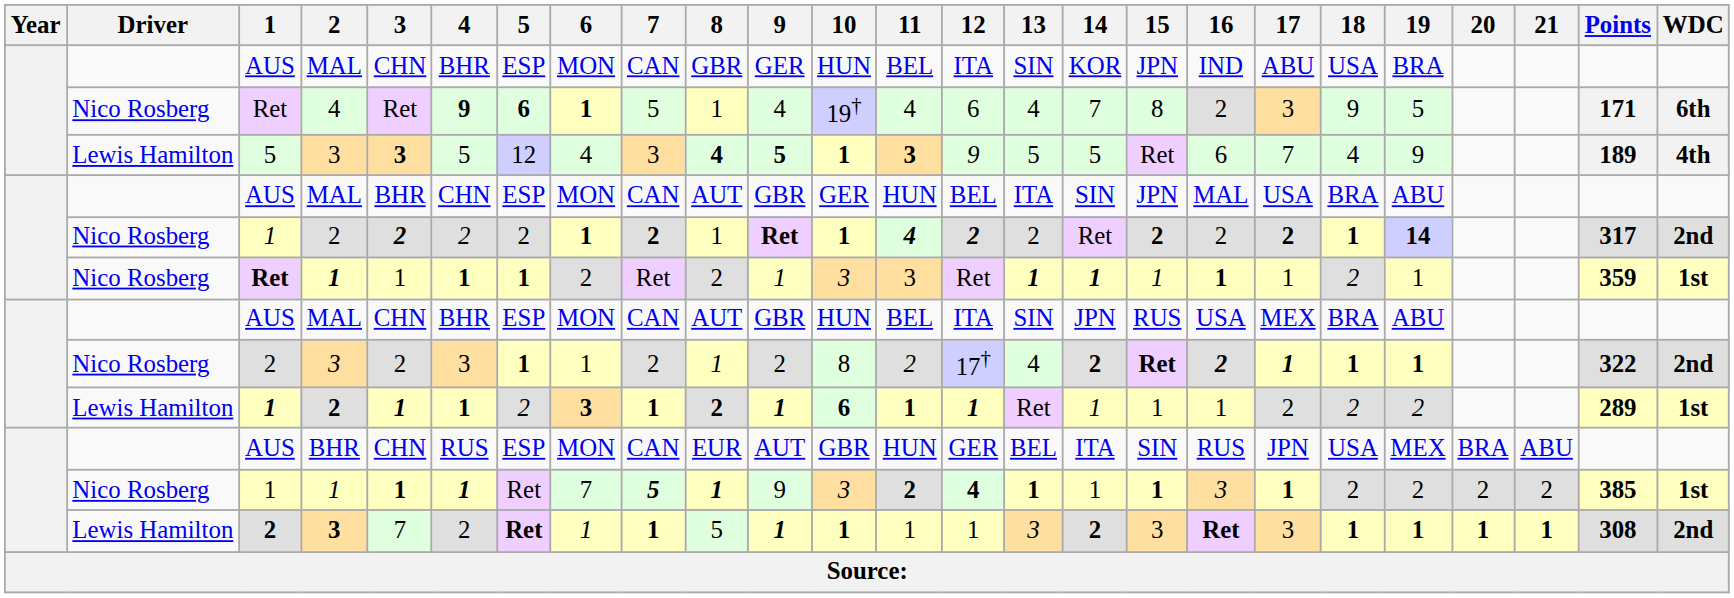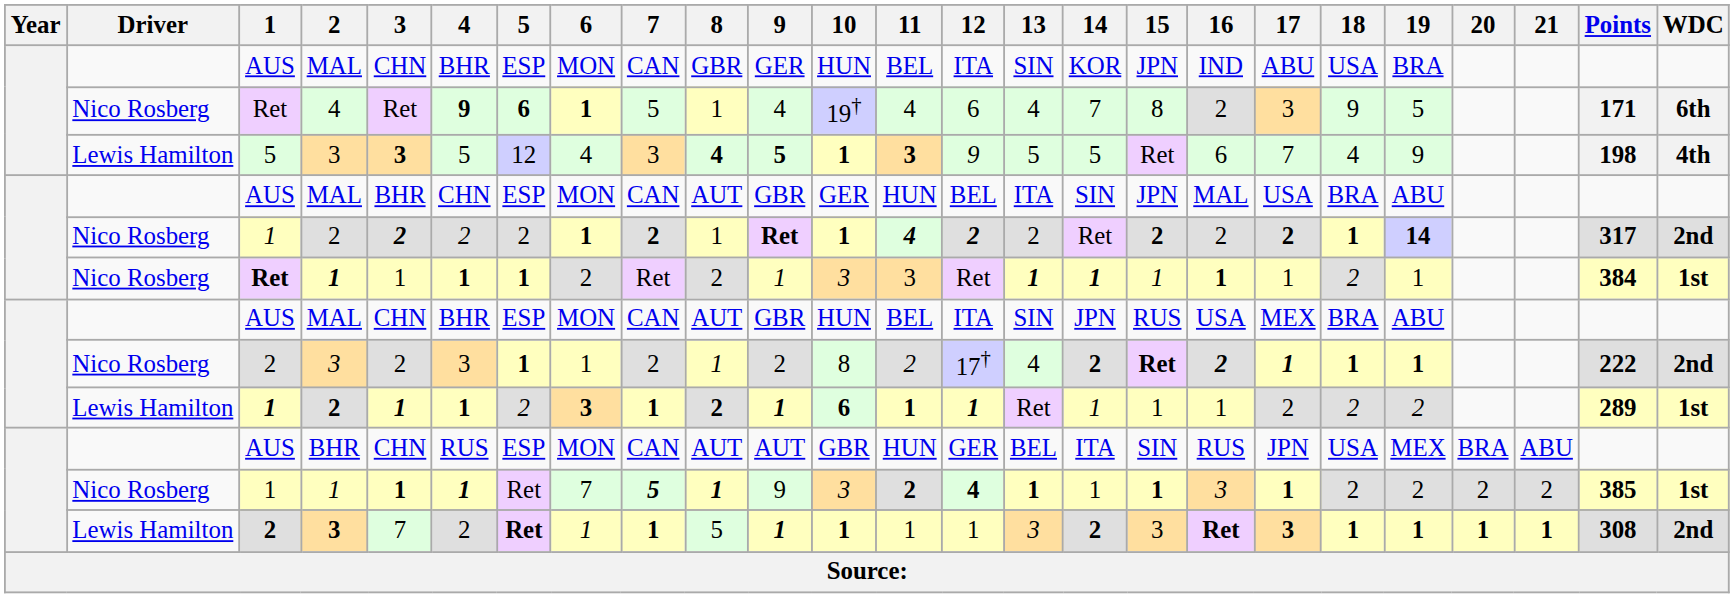(1618, 154) 189 -> (1618, 154) 198
(1618, 277) 359 -> (1618, 277) 384
(1618, 362) 322 -> (1618, 362) 222
(717, 448) EUR -> (717, 448) AUT
(1288, 530) normal -> (1288, 530) bold
